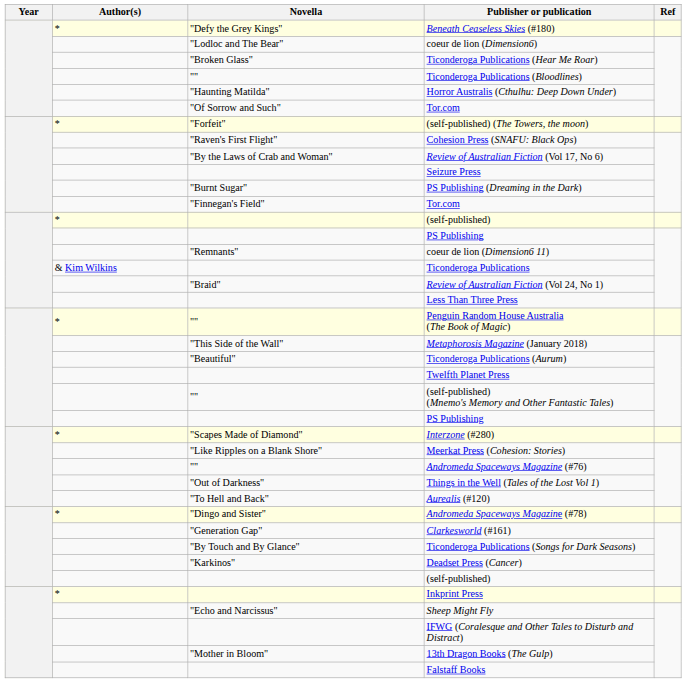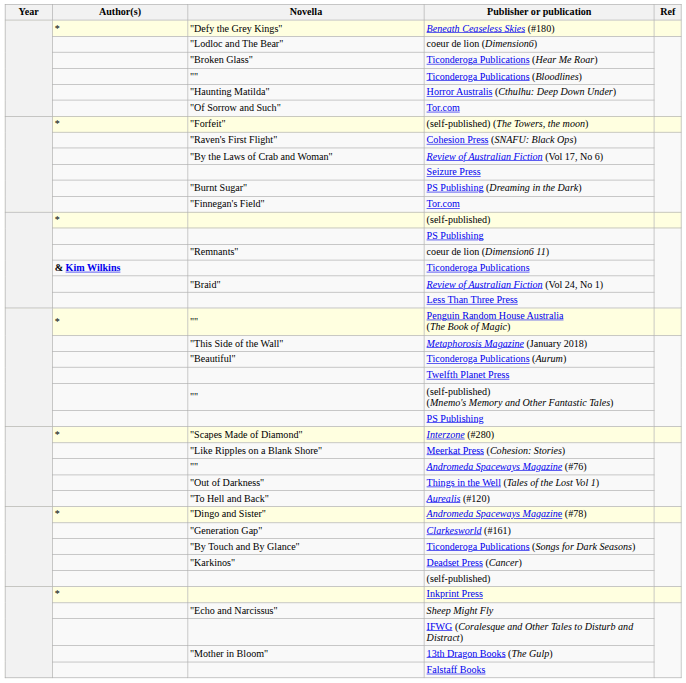(86, 268) normal -> (88, 268) bold
